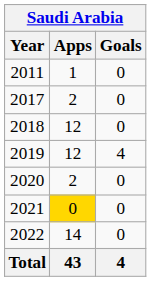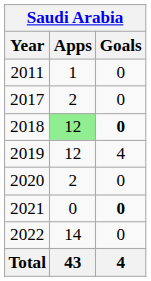(73, 126) no background -> (73, 126) lightgreen background
(121, 126) normal -> (121, 126) bold
(73, 208) gold background -> (73, 208) no background
(121, 208) normal -> (121, 208) bold
